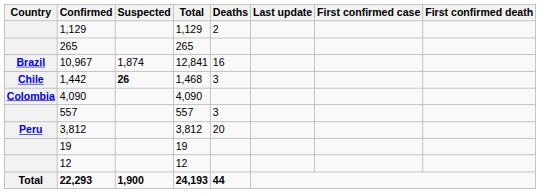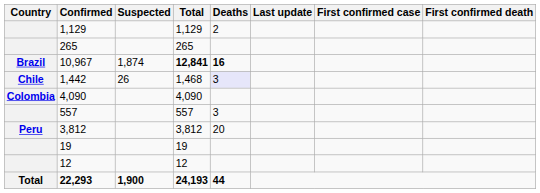(192, 63) normal -> (192, 63) bold
(219, 63) normal -> (219, 63) bold
(123, 79) bold -> (123, 79) normal
(216, 79) no background -> (216, 79) lavender background
